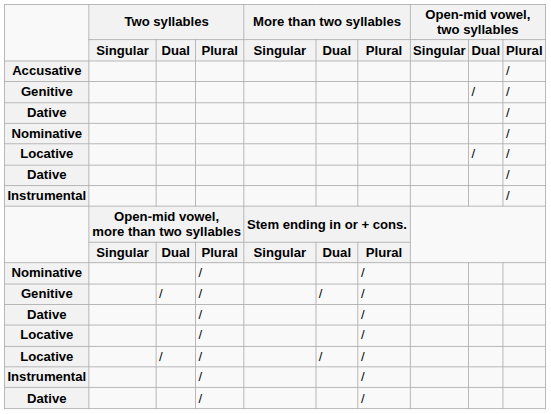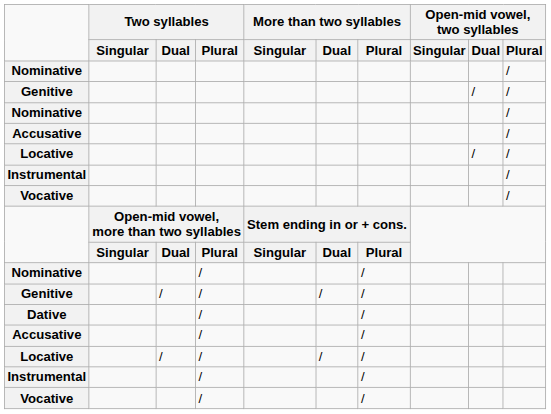(47, 71) Accusative -> (47, 71) Nominative
(47, 112) Dative -> (47, 112) Nominative
(47, 133) Nominative -> (47, 133) Accusative
(47, 175) Dative -> (47, 175) Instrumental
(47, 196) Instrumental -> (47, 196) Vocative
(47, 335) Locative -> (47, 335) Accusative
(47, 398) Dative -> (47, 398) Vocative
